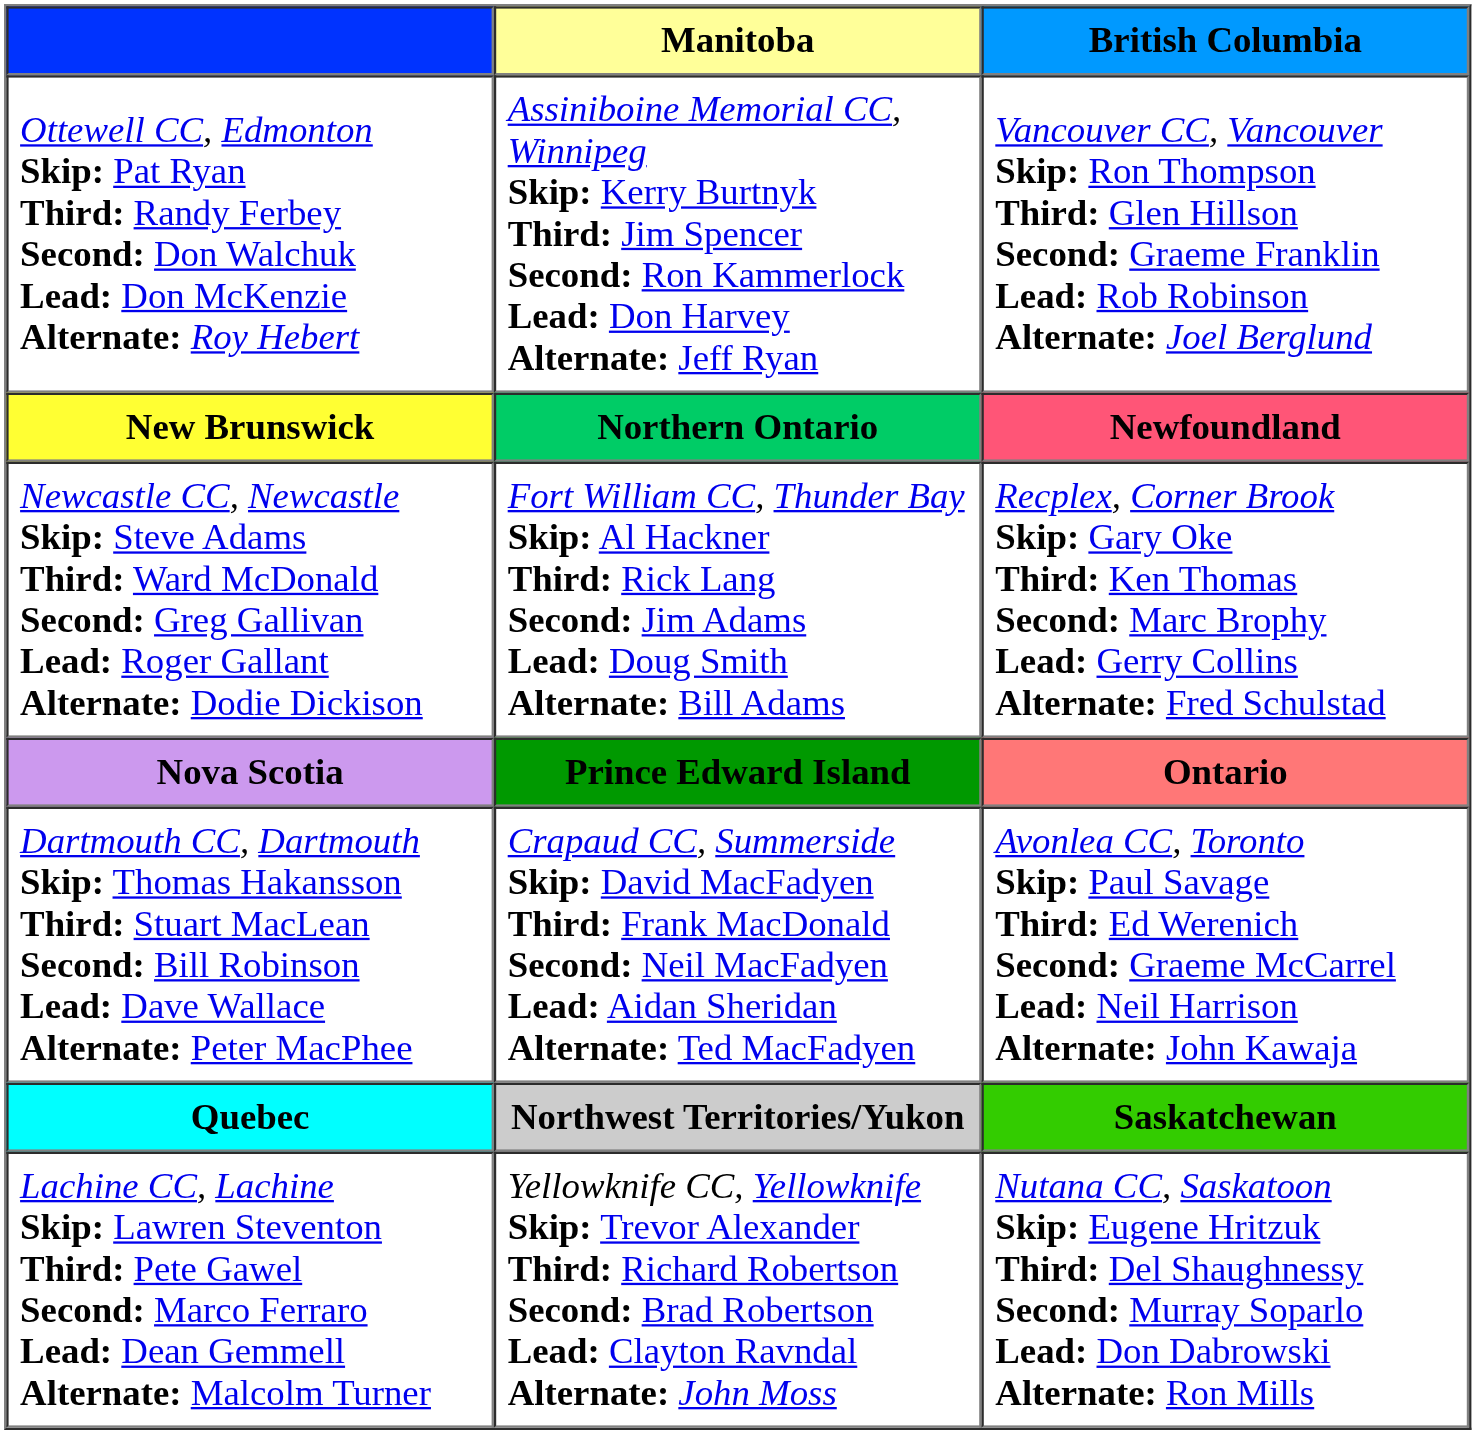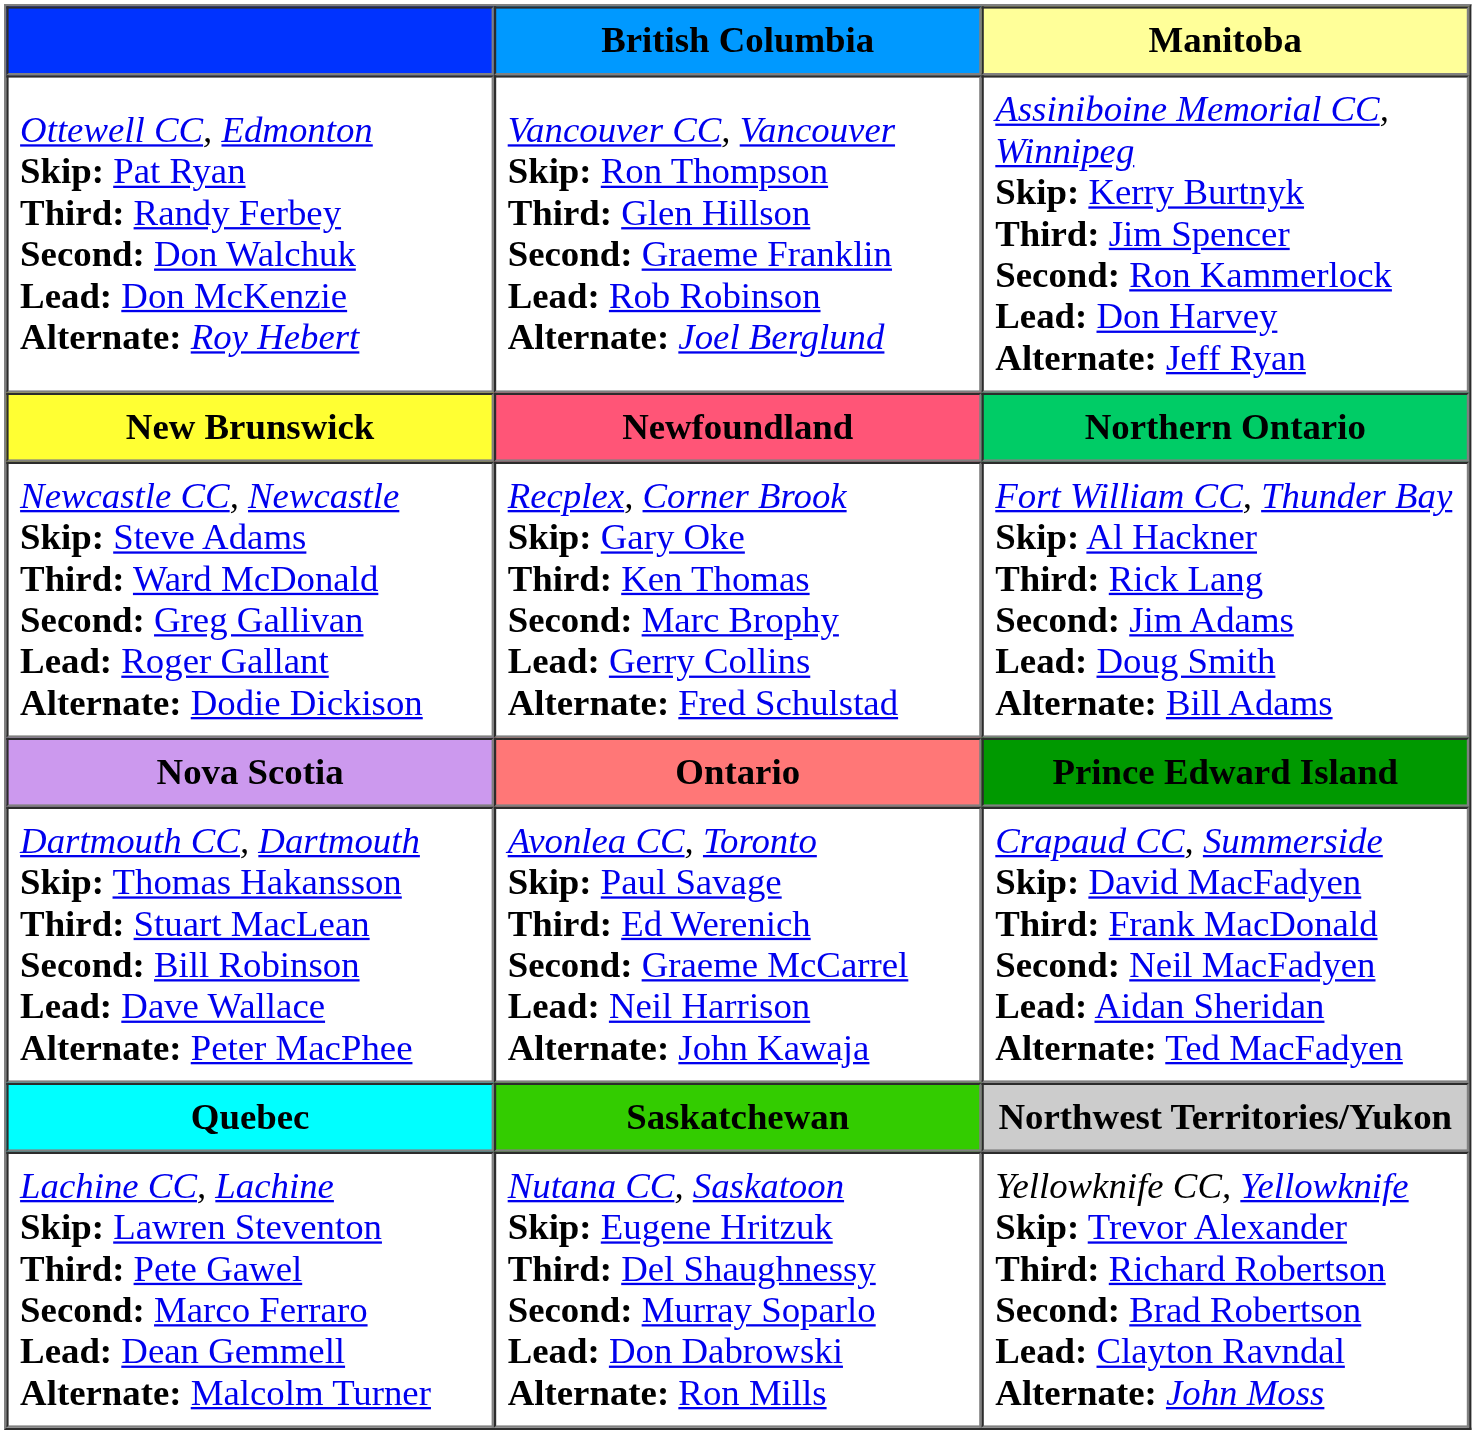columns swapped: (1225, 40) <-> (738, 40)
